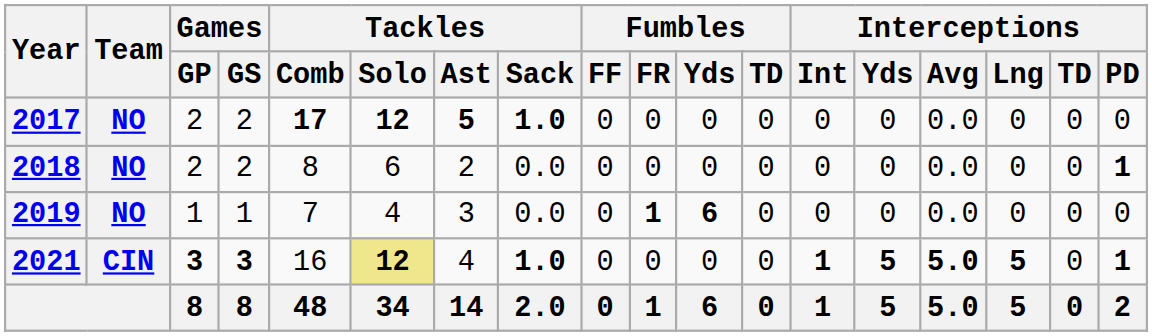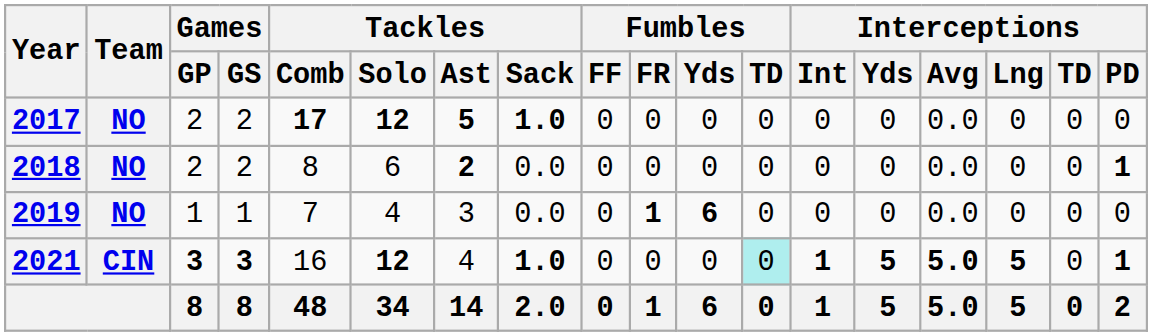(466, 168) normal -> (466, 168) bold
(393, 261) khaki background -> (393, 261) no background
(766, 261) no background -> (766, 261) paleturquoise background
